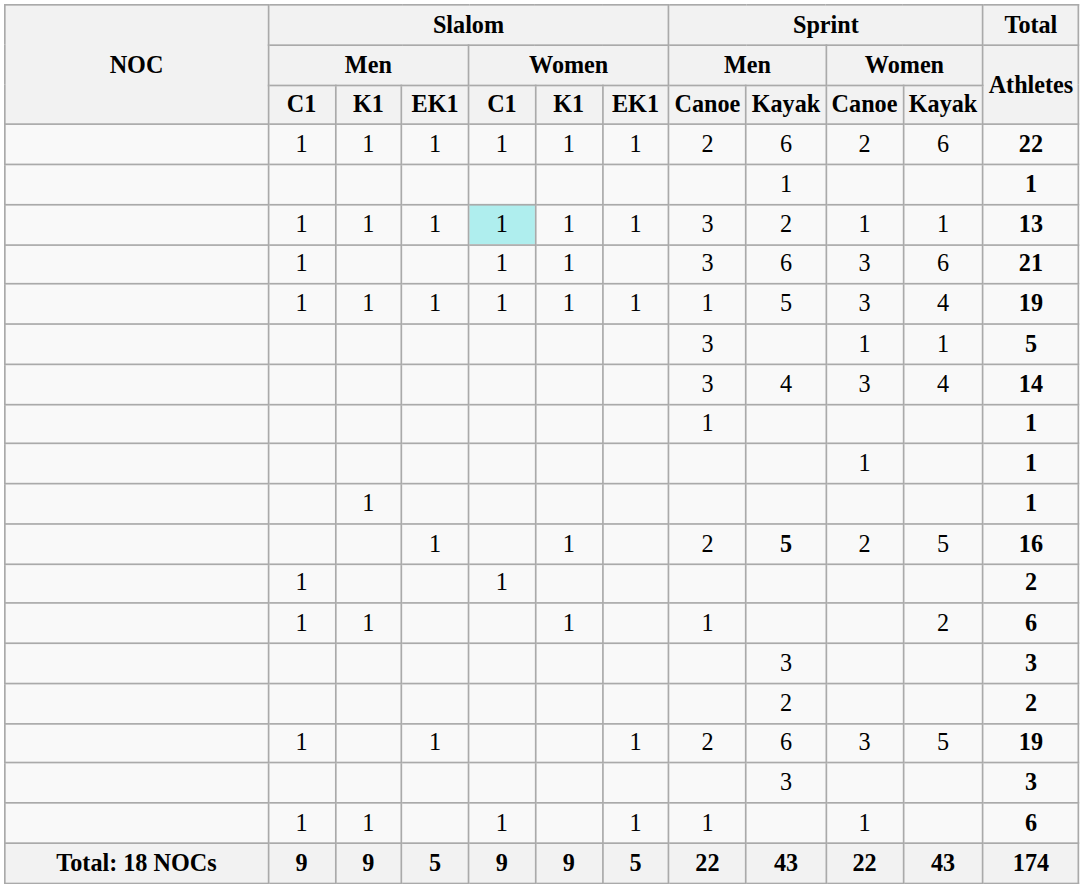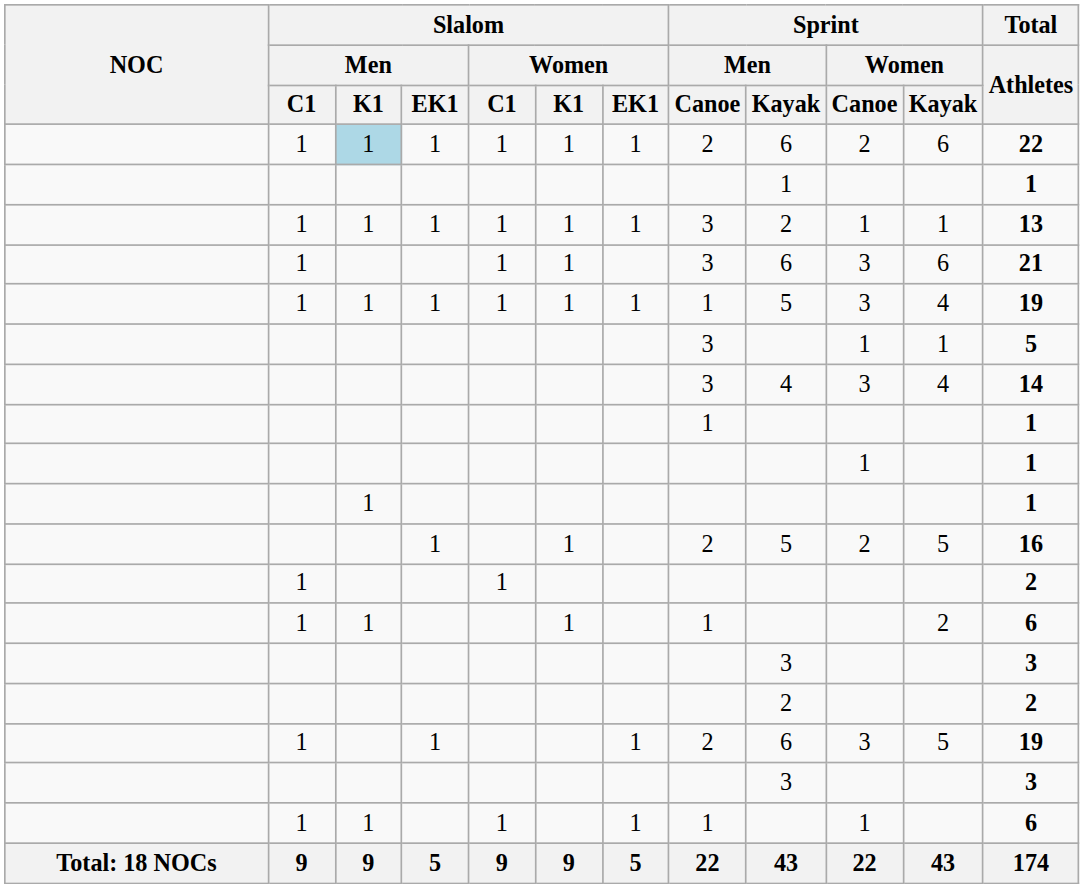(368, 144) no background -> (368, 144) lightblue background
(502, 224) paleturquoise background -> (502, 224) no background
(786, 543) bold -> (786, 543) normal
